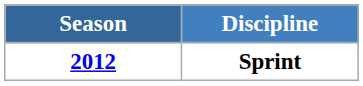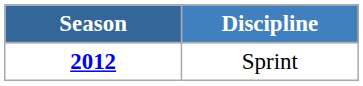(270, 61) bold -> (270, 61) normal
